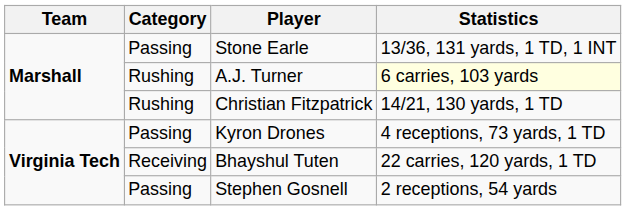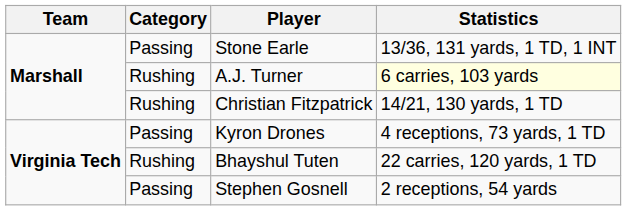(168, 161) Receiving -> (162, 161) Rushing
